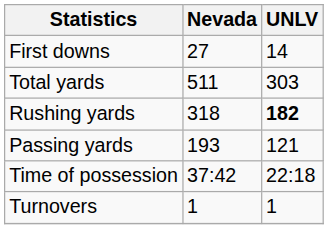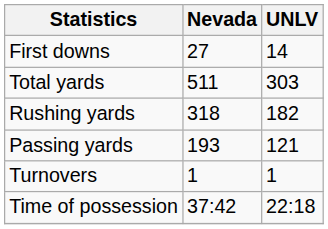(283, 113) bold -> (283, 113) normal
rows swapped: (53, 207) <-> (94, 176)
